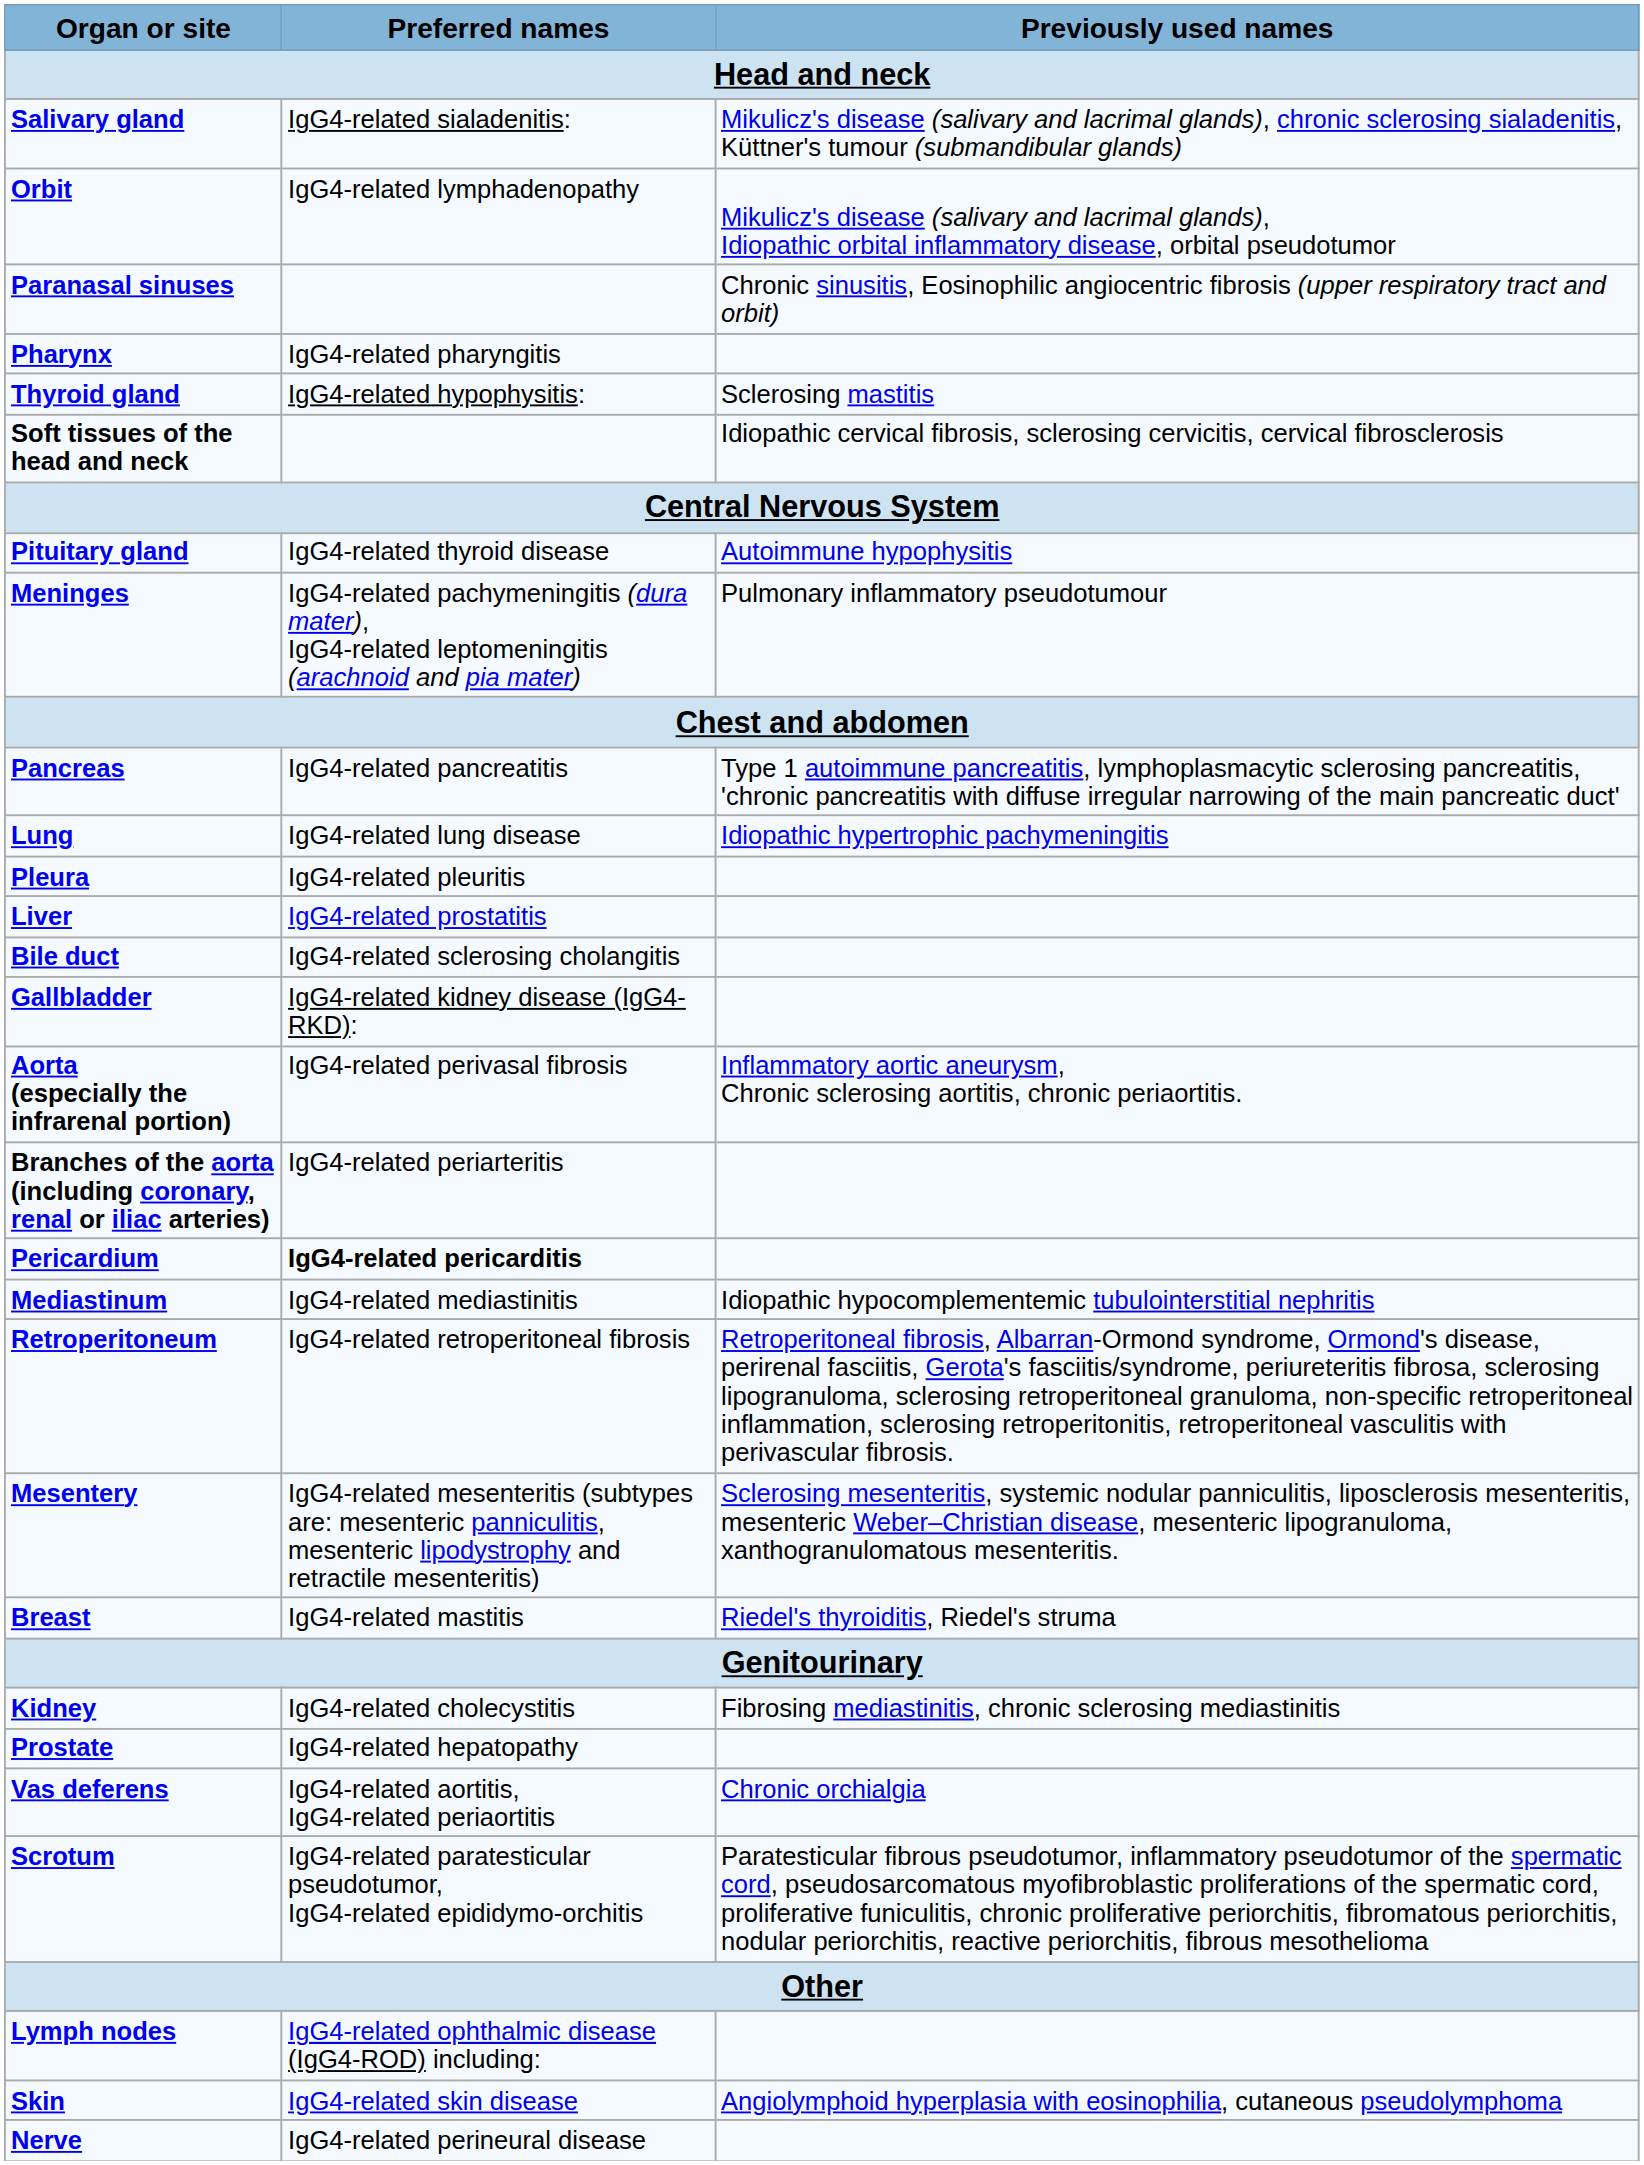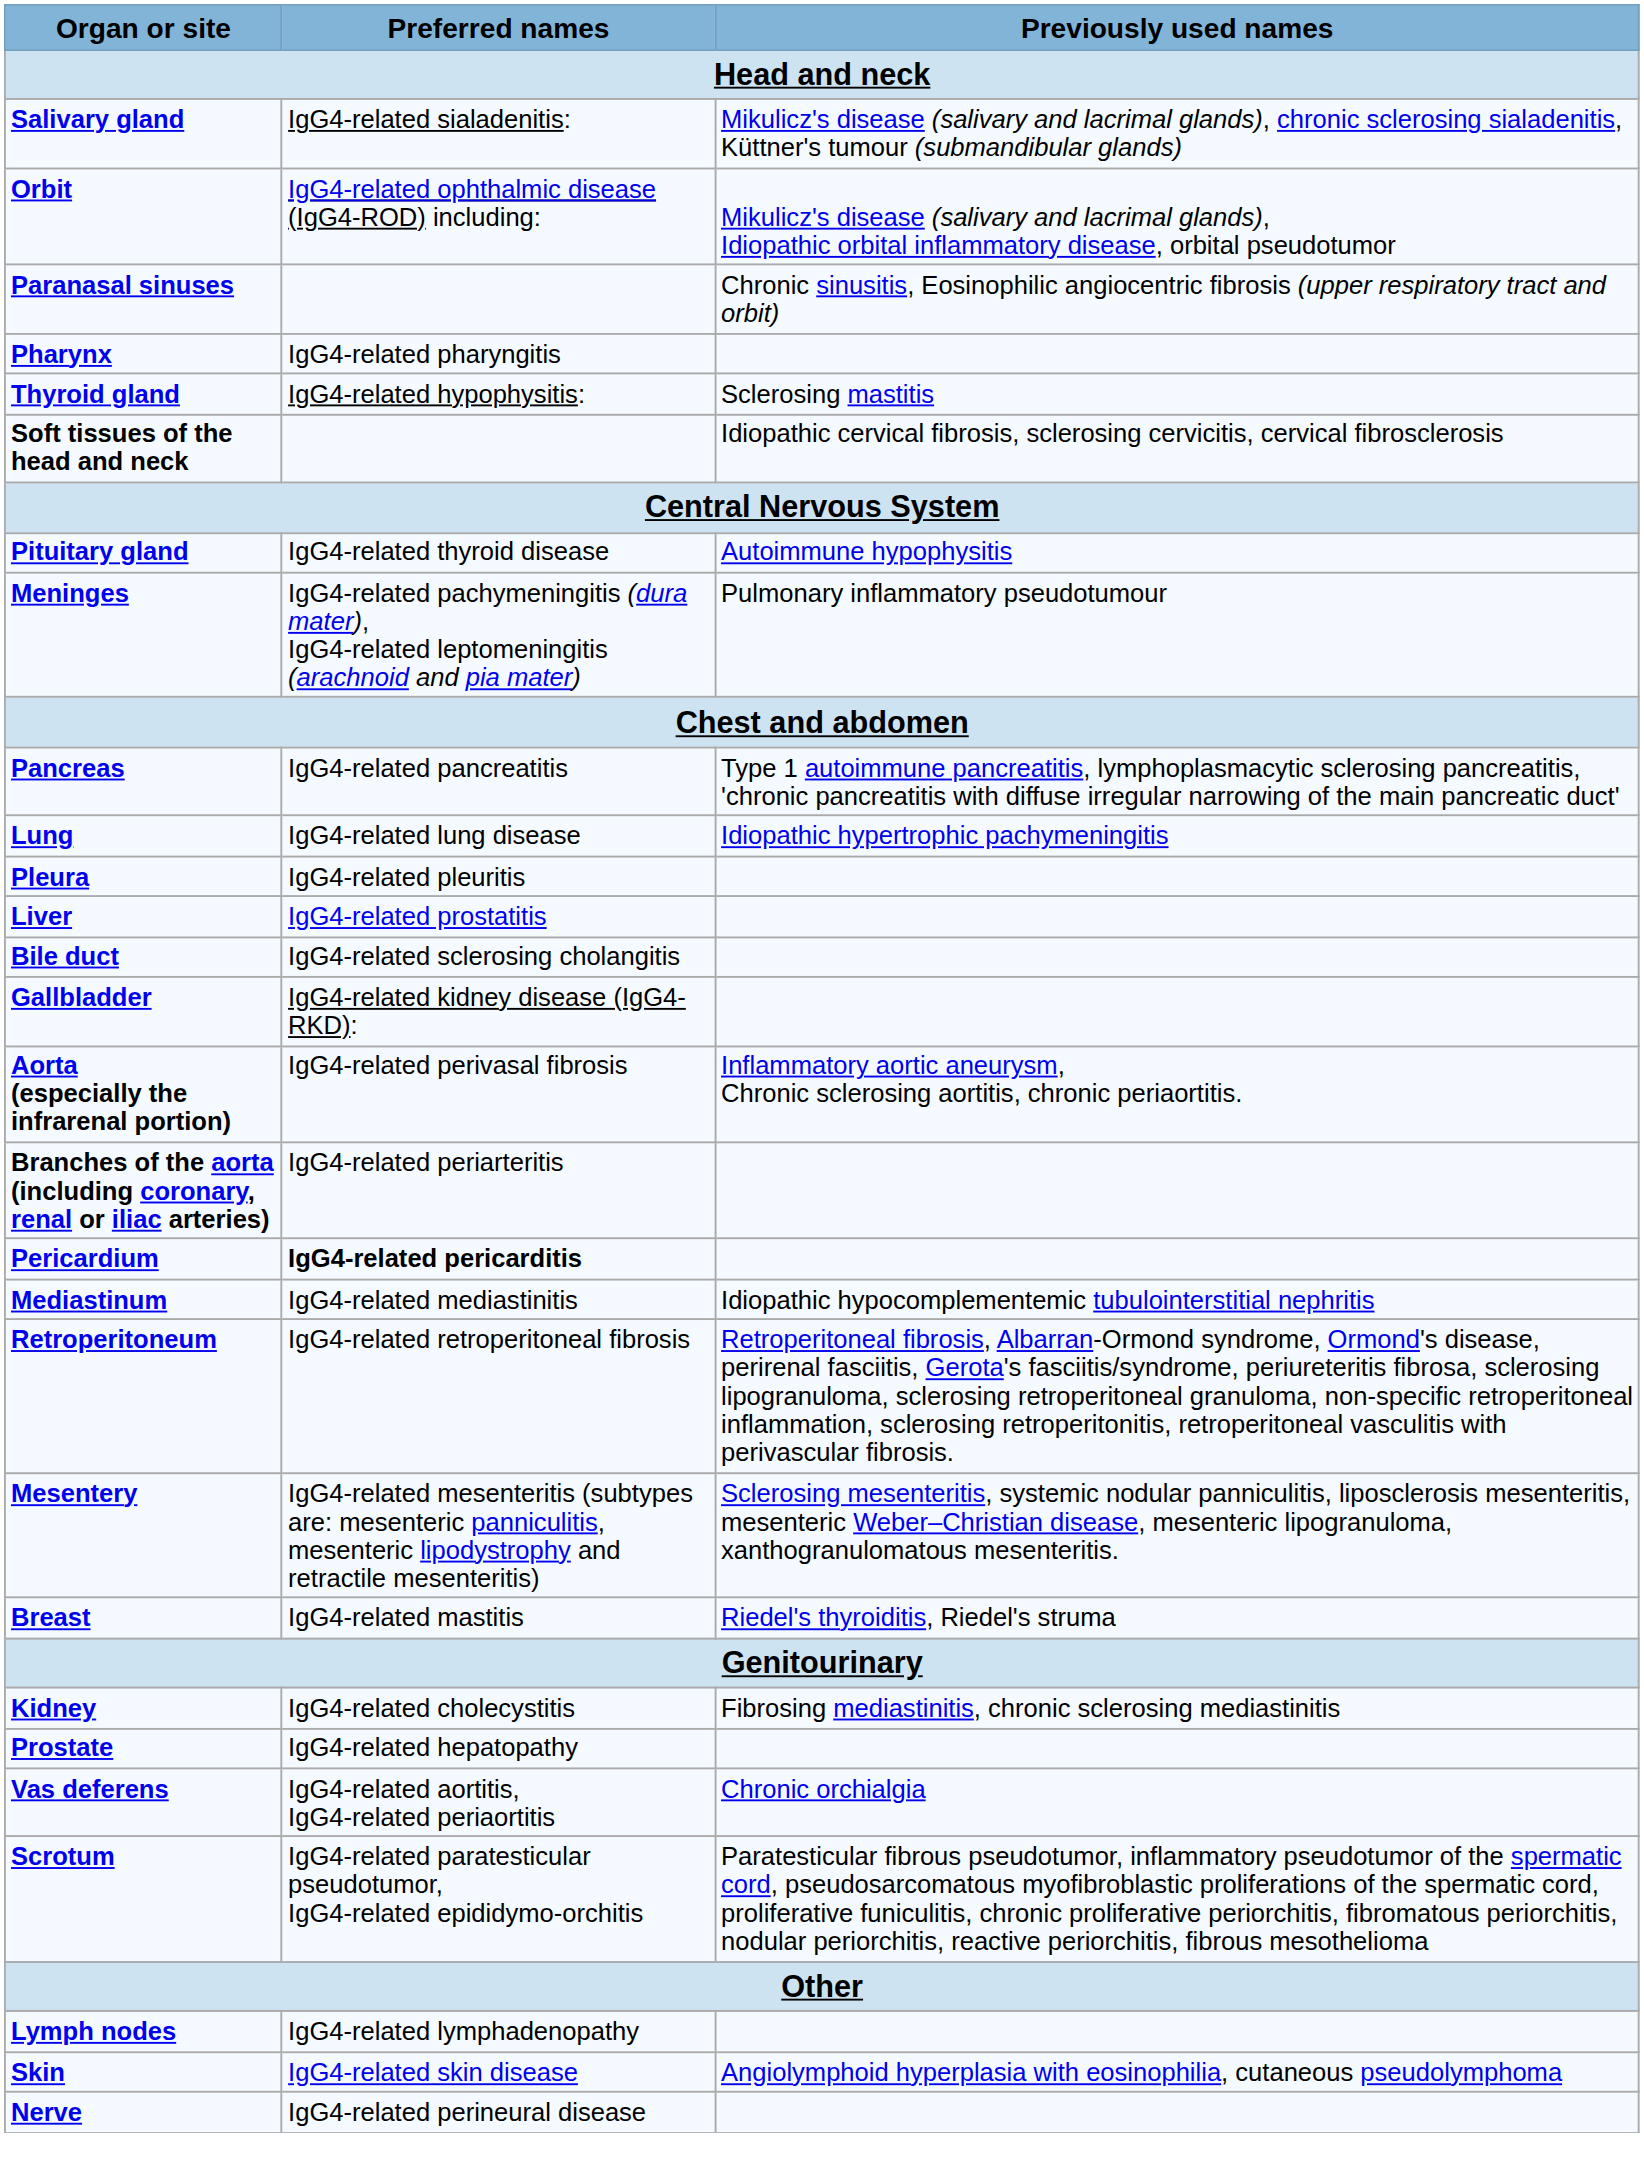(464, 188) IgG4-related lymphadenopathy -> (472, 202) IgG4-related ophthalmic disease (IgG4-ROD) including:
(472, 2046) IgG4-related ophthalmic disease (IgG4-ROD) including: -> (464, 2031) IgG4-related lymphadenopathy
